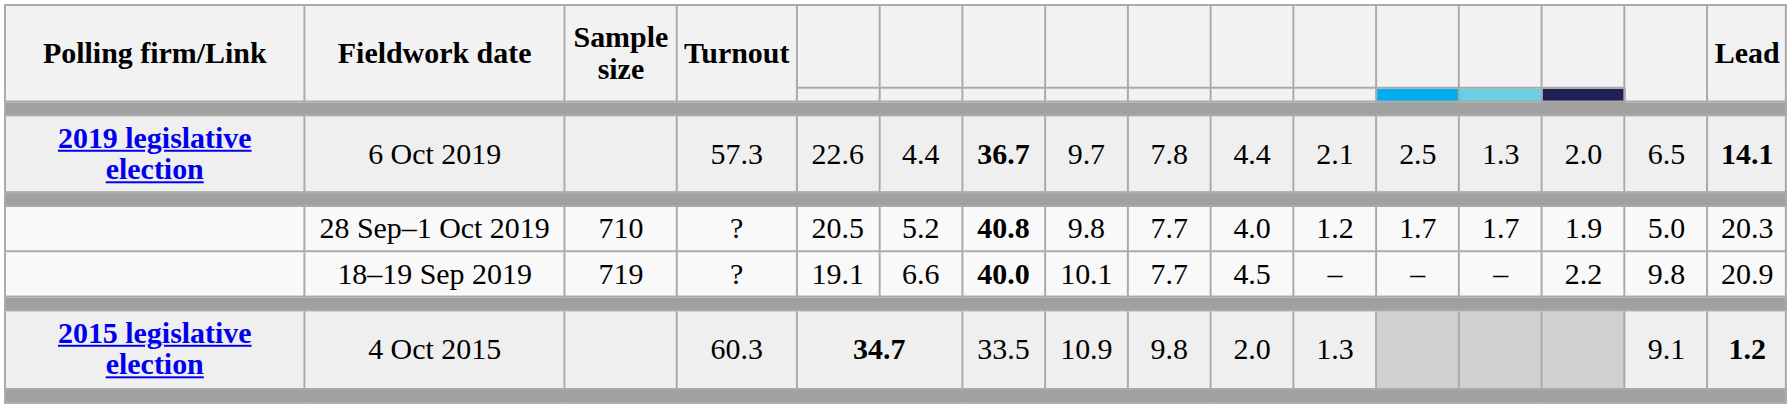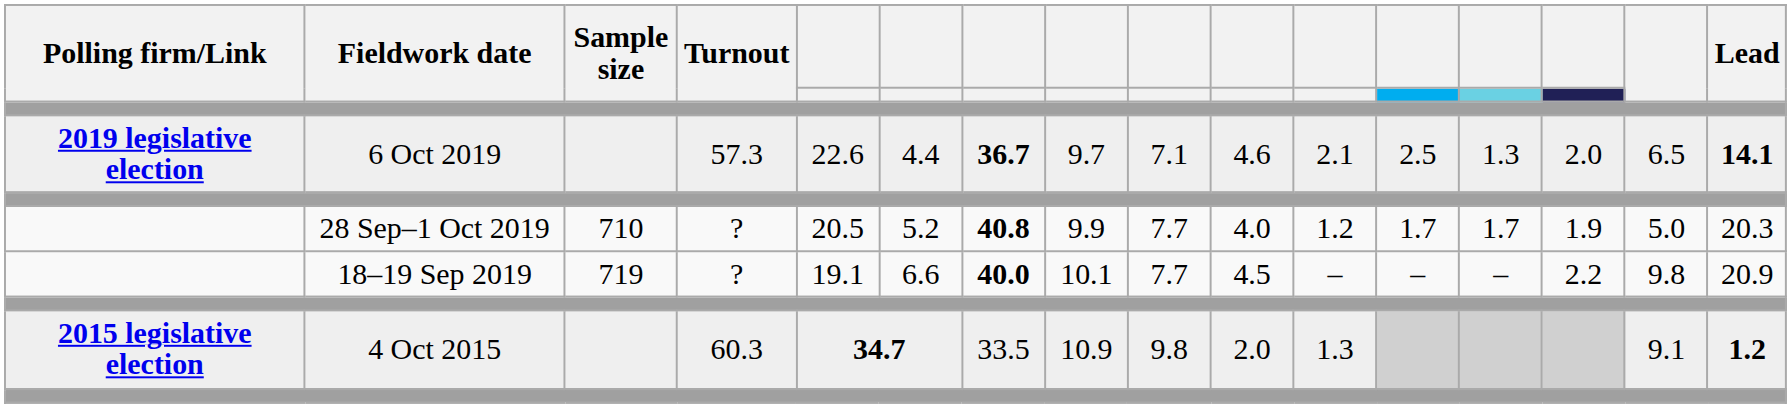(1169, 153) 7.8 -> (1169, 153) 7.1
(1252, 153) 4.4 -> (1252, 153) 4.6
(1086, 228) 9.8 -> (1086, 228) 9.9
